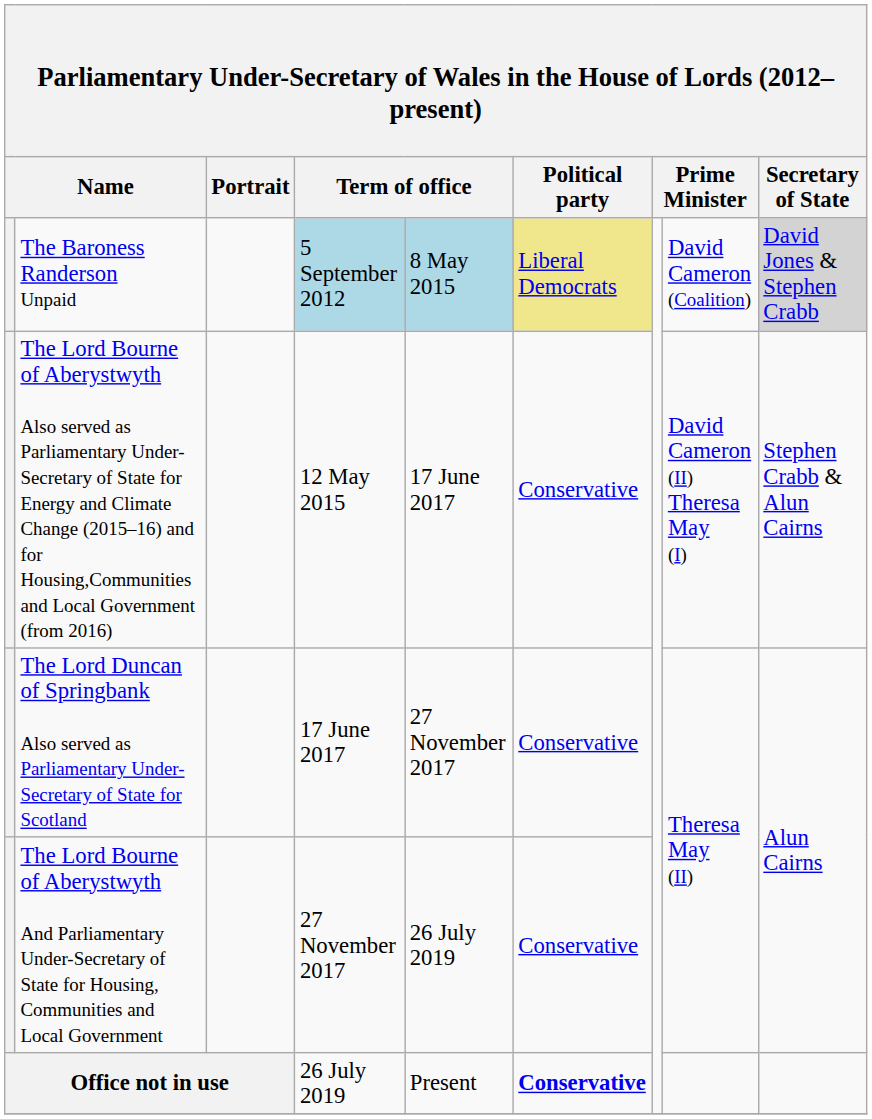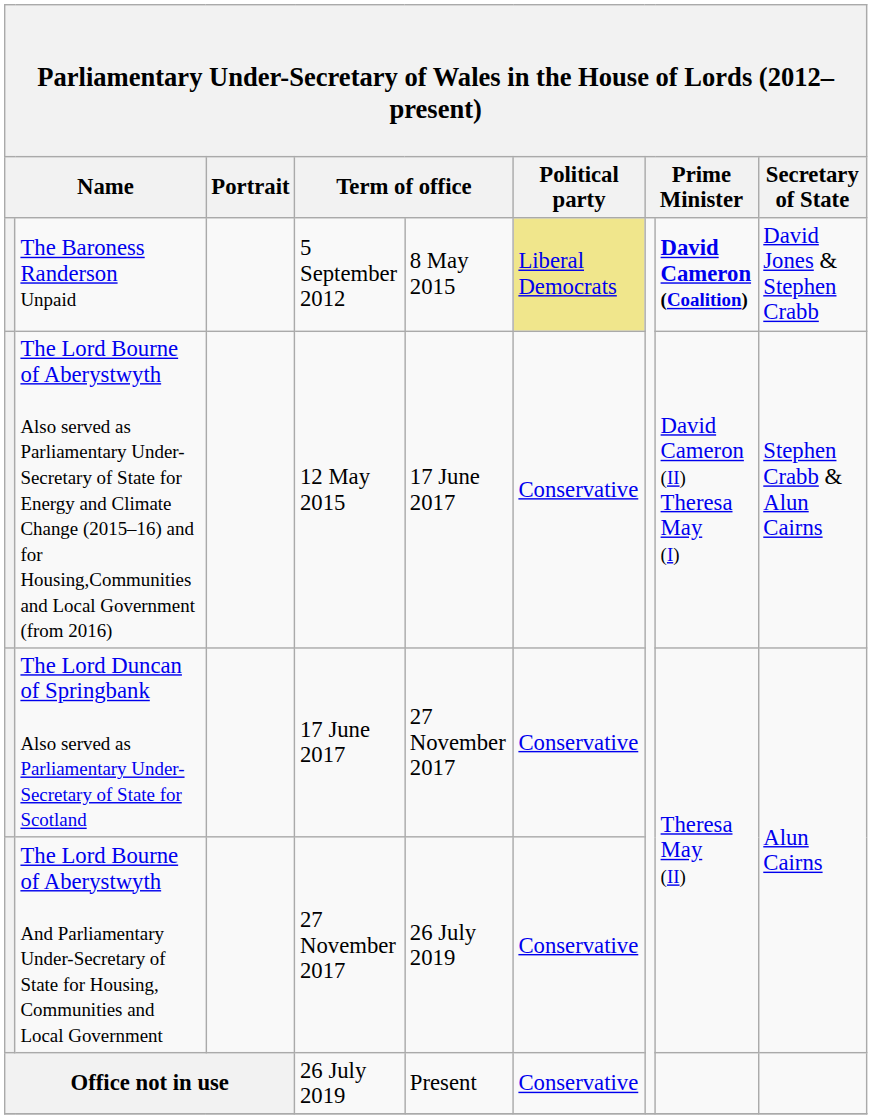(349, 274) lightblue background -> (349, 274) no background
(439, 274) lightblue background -> (439, 274) no background
(710, 274) normal -> (706, 274) bold
(800, 274) lightgrey background -> (800, 274) no background
(582, 1082) bold -> (578, 1082) normal
